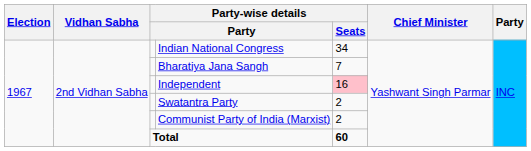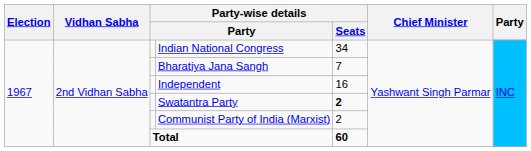(342, 84) pink background -> (342, 84) no background
(339, 102) normal -> (339, 102) bold
